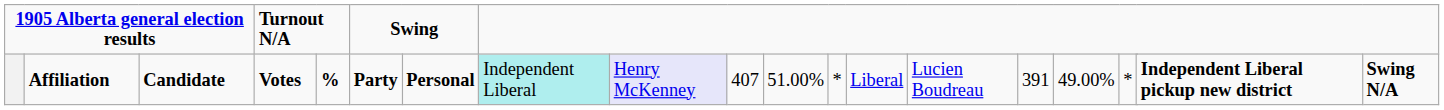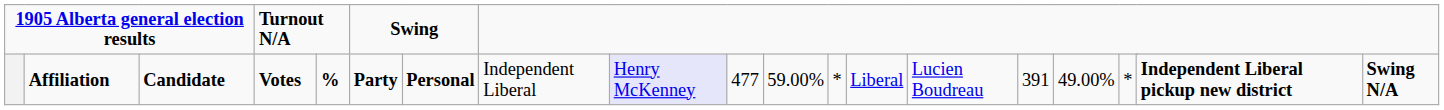(529, 79) paleturquoise background -> (529, 79) no background
(745, 79) 407 -> (745, 79) 477
(796, 79) 51.00% -> (796, 79) 59.00%
